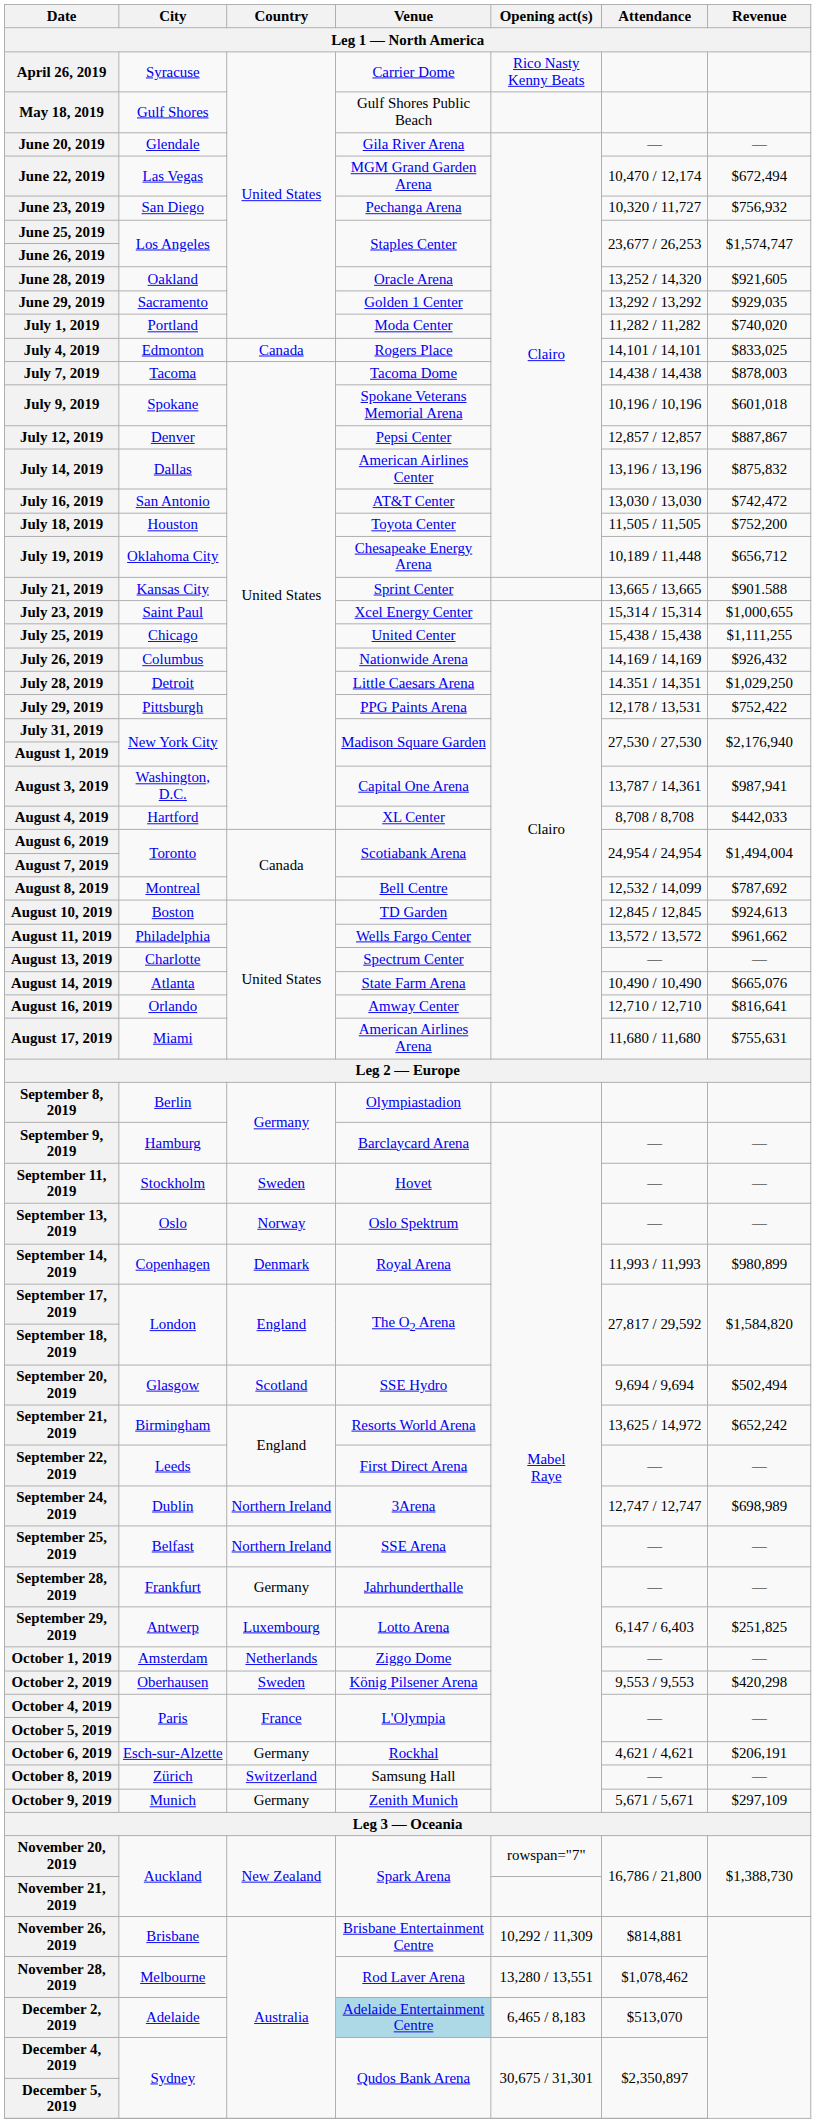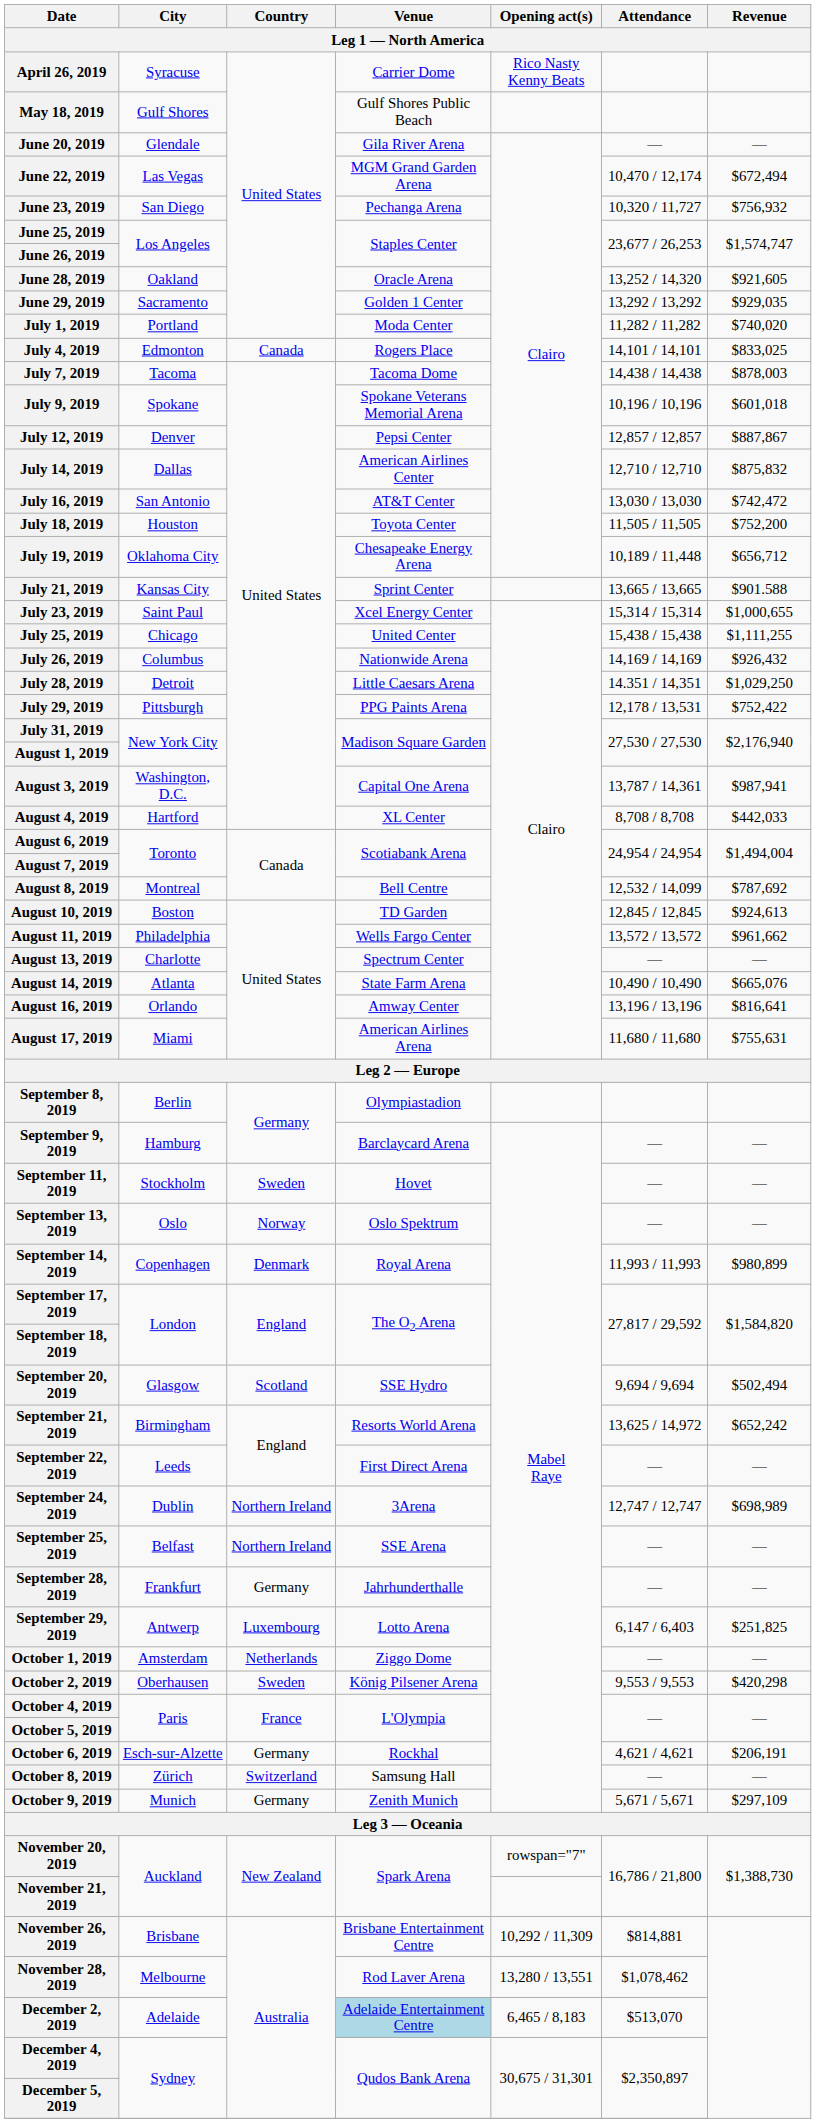(655, 469) 13,196 / 13,196 -> (655, 469) 12,710 / 12,710
(655, 1006) 12,710 / 12,710 -> (655, 1006) 13,196 / 13,196
